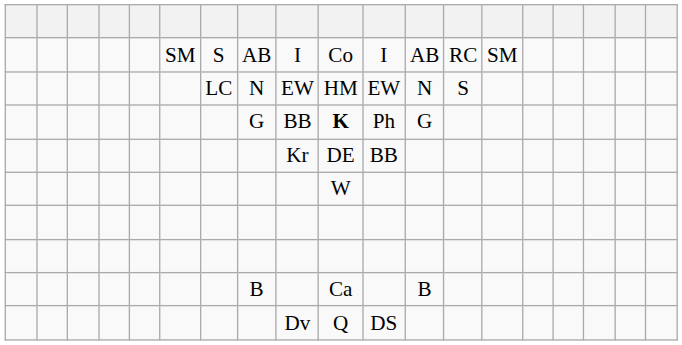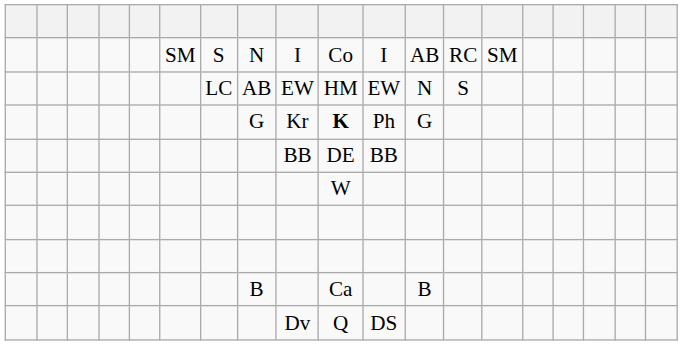(257, 54) AB -> (257, 54) N
(257, 88) N -> (257, 88) AB
(297, 121) BB -> (297, 121) Kr
(297, 155) Kr -> (297, 155) BB
